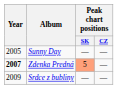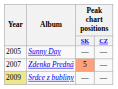(14, 65) bold -> (14, 65) normal
(14, 78) no background -> (14, 78) khaki background
